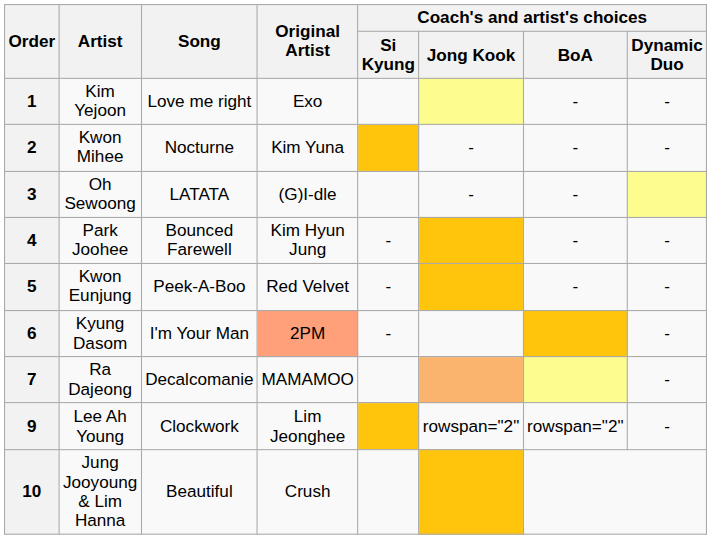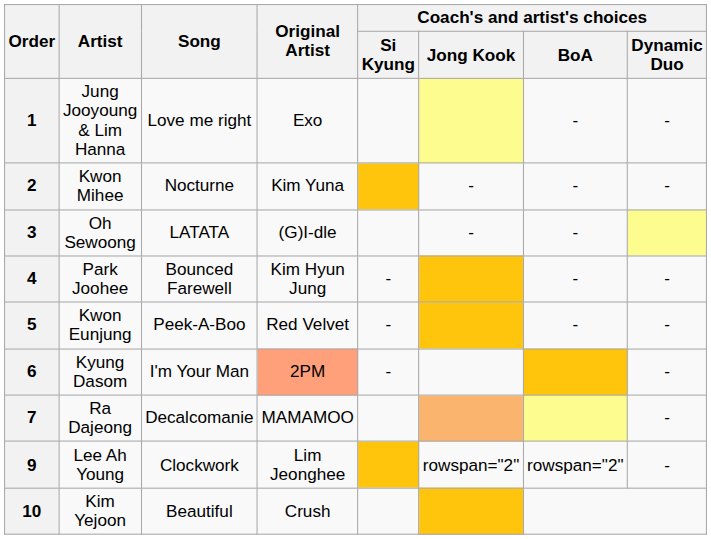(100, 101) Kim Yejoon -> (100, 120) Jung Jooyoung & Lim Hanna
(100, 491) Jung Jooyoung & Lim Hanna -> (100, 511) Kim Yejoon
